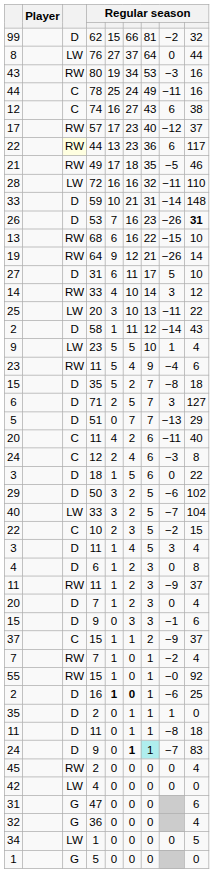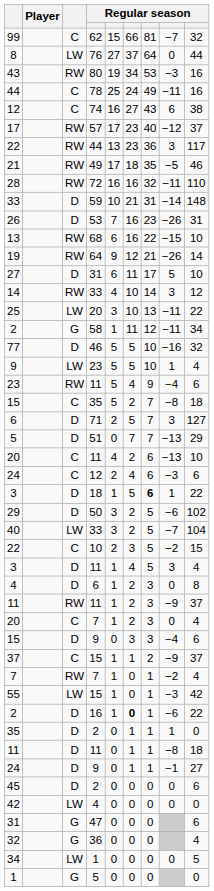(75, 37) D -> (75, 37) C
(172, 37) −2 -> (172, 37) −7
(75, 146) lightyellow background -> (75, 146) no background
(172, 146) 6 -> (172, 146) 3
(75, 183) LW -> (75, 183) RW
(196, 219) bold -> (196, 219) normal
(75, 329) D -> (75, 329) G
(172, 329) −14 -> (172, 329) −11
(196, 329) 43 -> (196, 329) 34
+ row: (13, 347)
(75, 384) D -> (75, 402) C
(172, 439) −11 -> (172, 457) −13
(196, 439) 40 -> (196, 457) 10
(196, 457) 8 -> (196, 475) 6
(150, 475) normal -> (150, 493) bold
(172, 475) 0 -> (172, 493) 1
(75, 603) D -> (75, 621) C
(172, 621) −1 -> (172, 640) −4
(75, 676) RW -> (75, 694) LW
(172, 676) −0 -> (172, 694) −3
(196, 676) 92 -> (196, 694) 42
(114, 694) bold -> (114, 713) normal
(196, 694) 25 -> (196, 713) 22
(132, 749) bold -> (132, 768) normal
(150, 749) paleturquoise background -> (150, 768) no background
(172, 749) −7 -> (172, 768) −1
(196, 749) 83 -> (196, 768) 27
(75, 768) RW -> (75, 786) D
(196, 768) 4 -> (196, 786) 6
